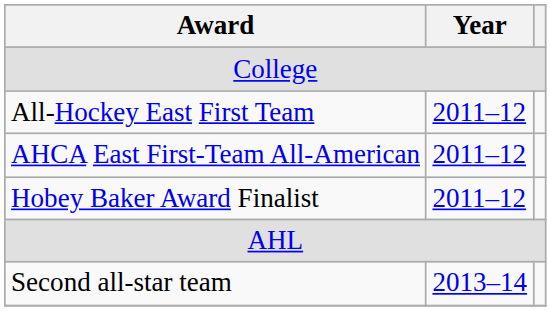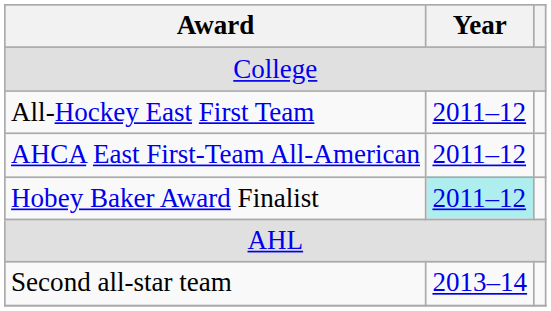(479, 197) no background -> (479, 197) paleturquoise background
